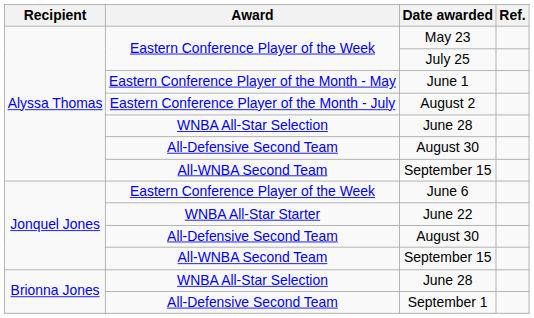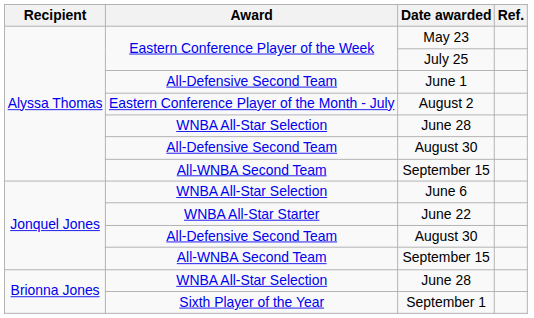(252, 81) Eastern Conference Player of the Month - May -> (252, 81) All-Defensive Second Team
(252, 192) Eastern Conference Player of the Week -> (252, 192) WNBA All-Star Selection
(252, 302) All-Defensive Second Team -> (252, 302) Sixth Player of the Year
